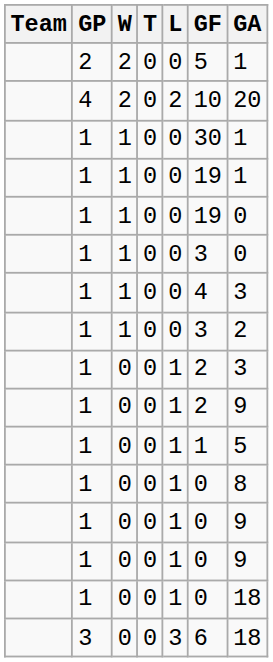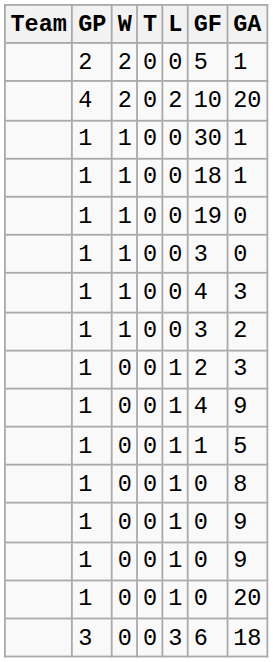(208, 177) 19 -> (208, 177) 18
(201, 408) 2 -> (201, 408) 4
(247, 599) 18 -> (247, 599) 20
